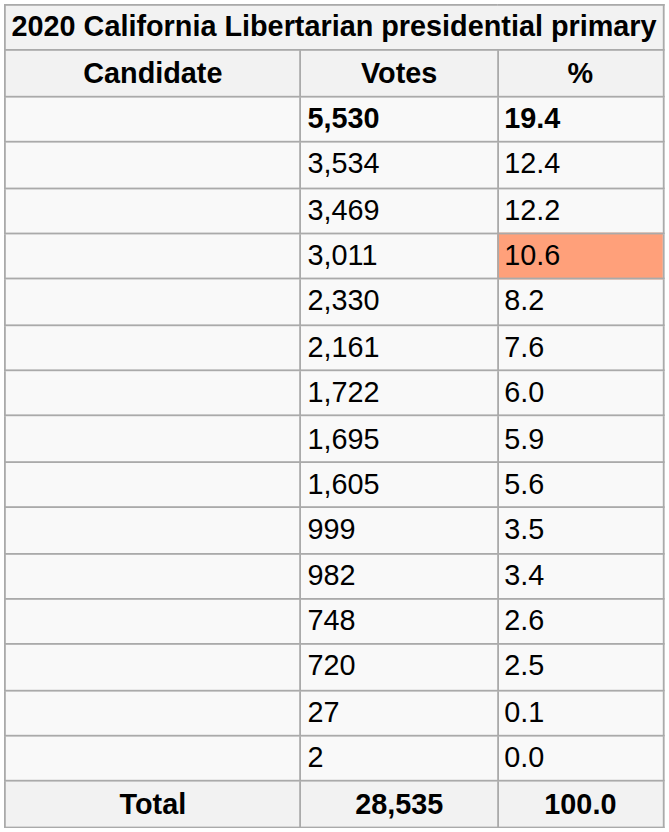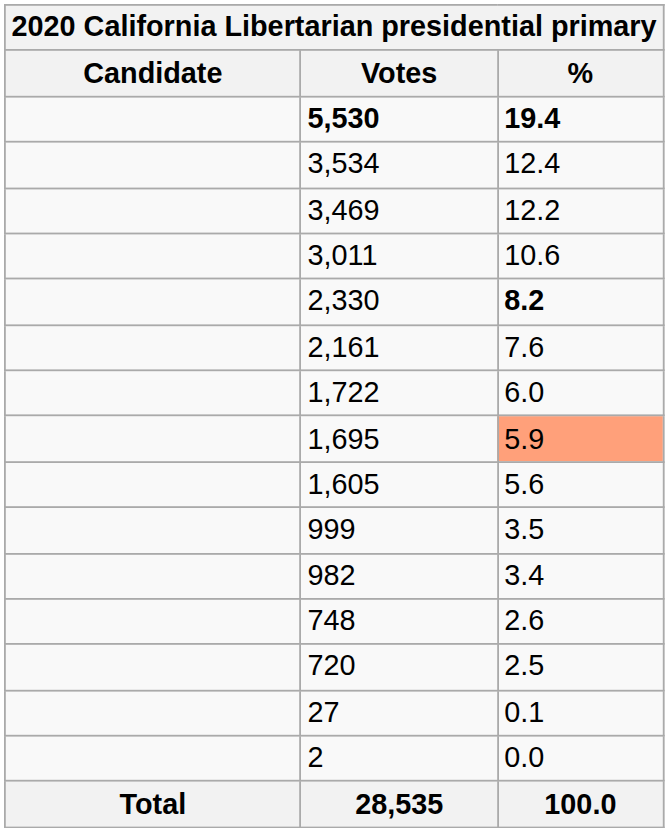(532, 255) lightsalmon background -> (532, 255) no background
(524, 301) normal -> (524, 301) bold
(524, 438) no background -> (524, 438) lightsalmon background
